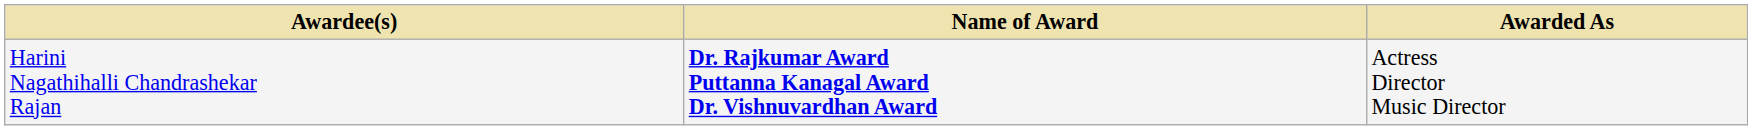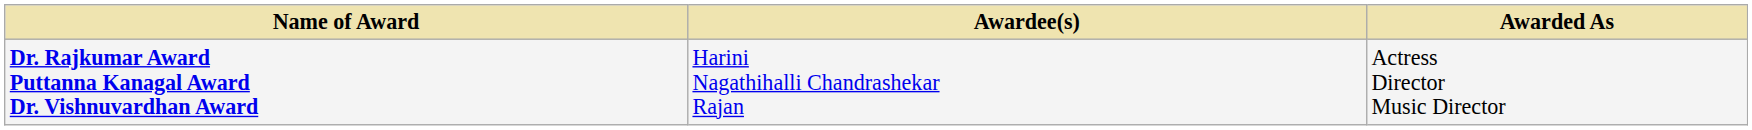columns swapped: (1025, 22) <-> (344, 22)
